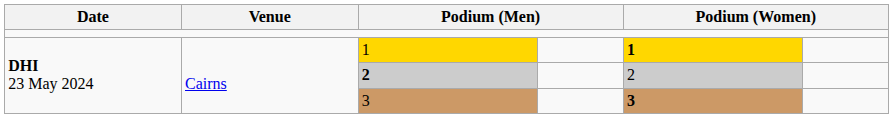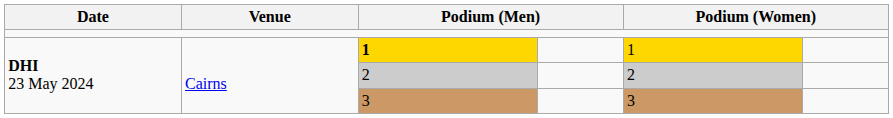(366, 49) normal -> (366, 49) bold
(631, 49) bold -> (631, 49) normal
(366, 75) bold -> (366, 75) normal
(631, 100) bold -> (631, 100) normal
